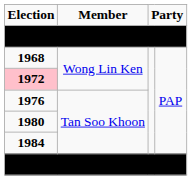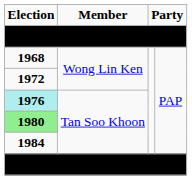(31, 79) pink background -> (31, 79) no background
(31, 100) no background -> (31, 100) paleturquoise background
(31, 121) no background -> (31, 121) lightgreen background
